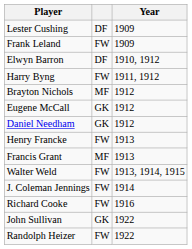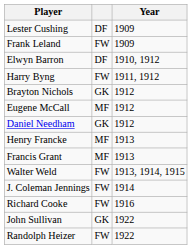(102, 92) MF -> (102, 92) GK
(102, 108) GK -> (102, 108) MF
(102, 140) FW -> (102, 140) MF
